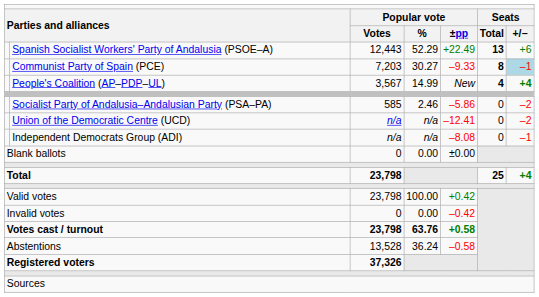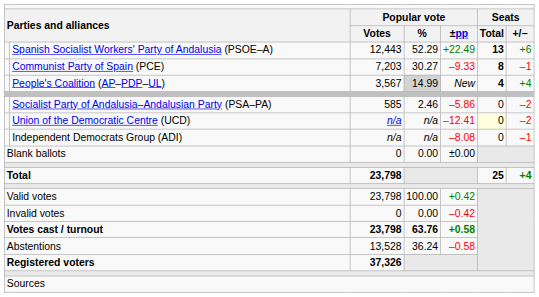(526, 67) lightblue background -> (526, 67) no background
(425, 83) no background -> (425, 83) lightgrey background
(525, 83) bold -> (525, 83) normal
(501, 121) no background -> (501, 121) lightyellow background
